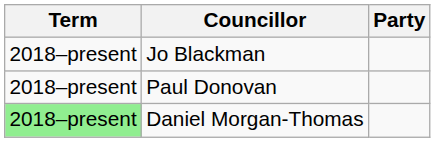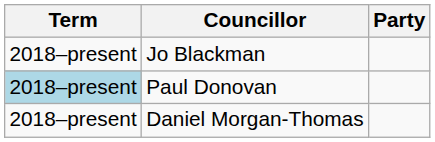(73, 86) no background -> (73, 86) lightblue background
(73, 119) lightgreen background -> (73, 119) no background
